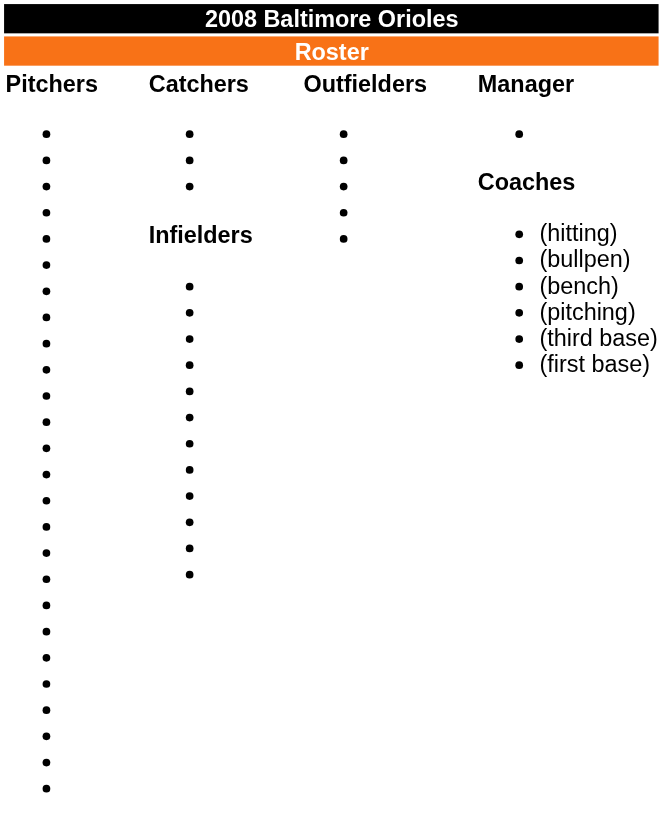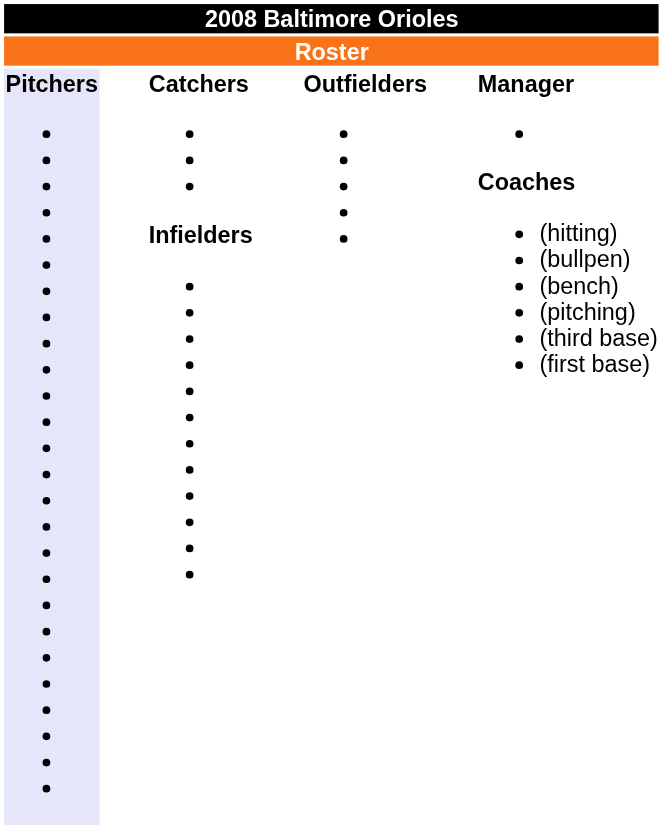(52, 435) no background -> (52, 435) lavender background
